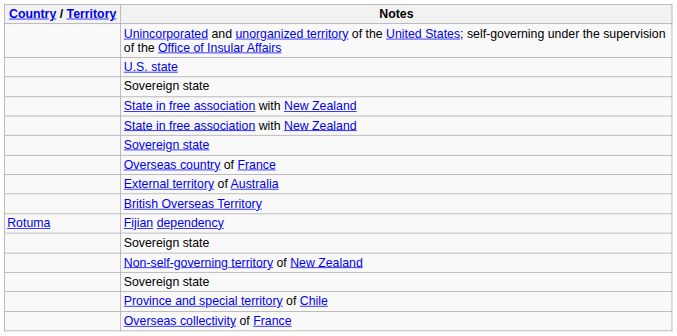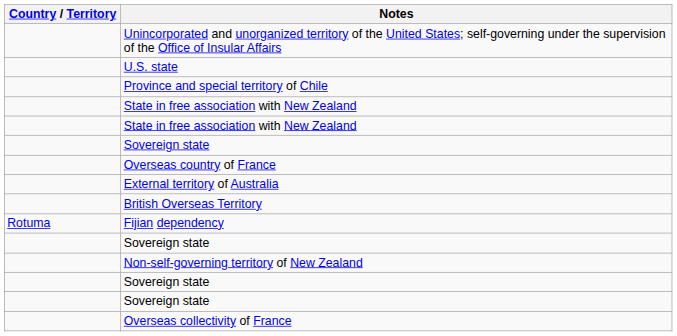(167, 86) Sovereign state -> (226, 86) Province and special territory of Chile
(226, 301) Province and special territory of Chile -> (167, 301) Sovereign state
